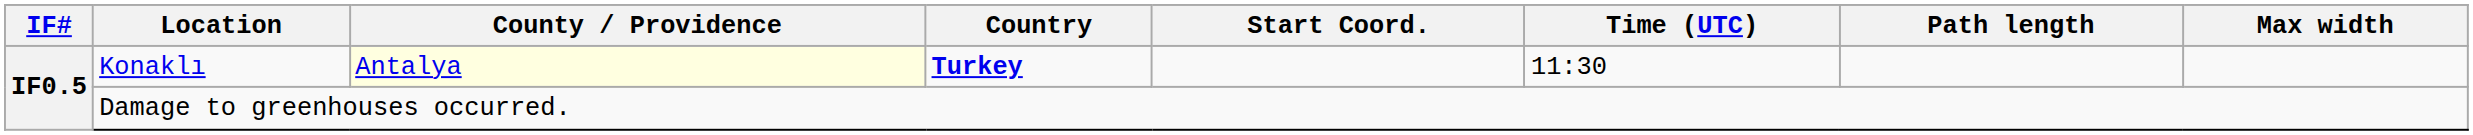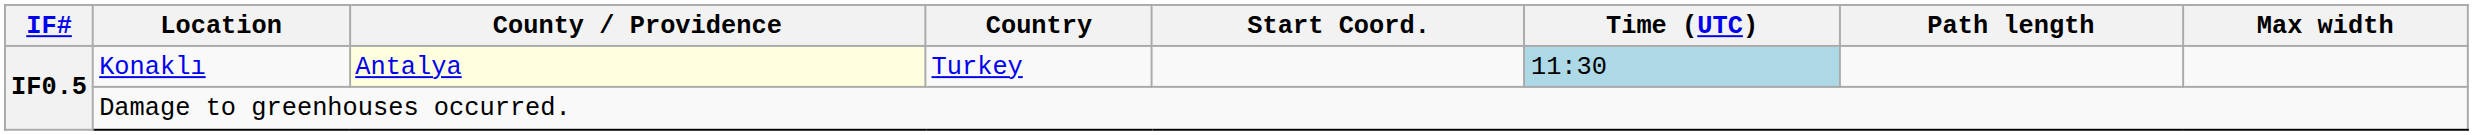(977, 67) bold -> (977, 67) normal
(1569, 67) no background -> (1569, 67) lightblue background
